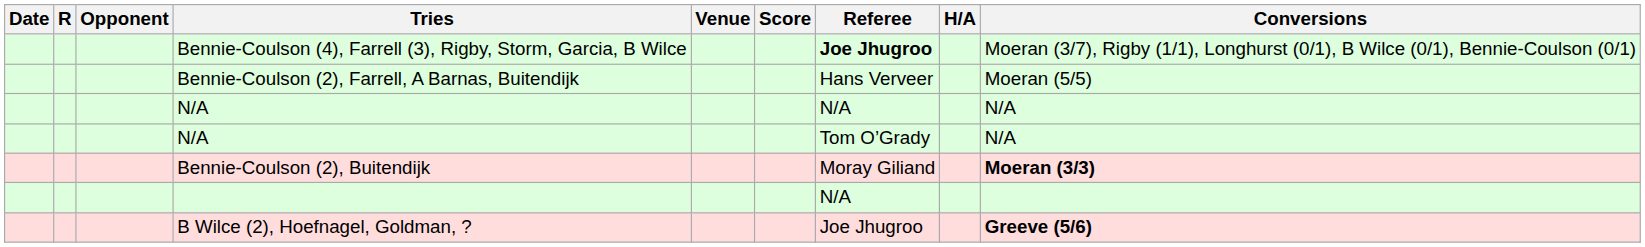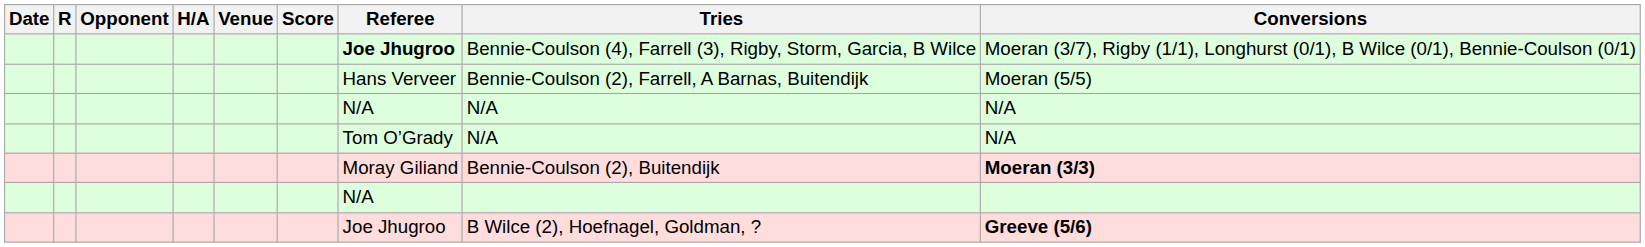columns swapped: (960, 19) <-> (432, 19)
